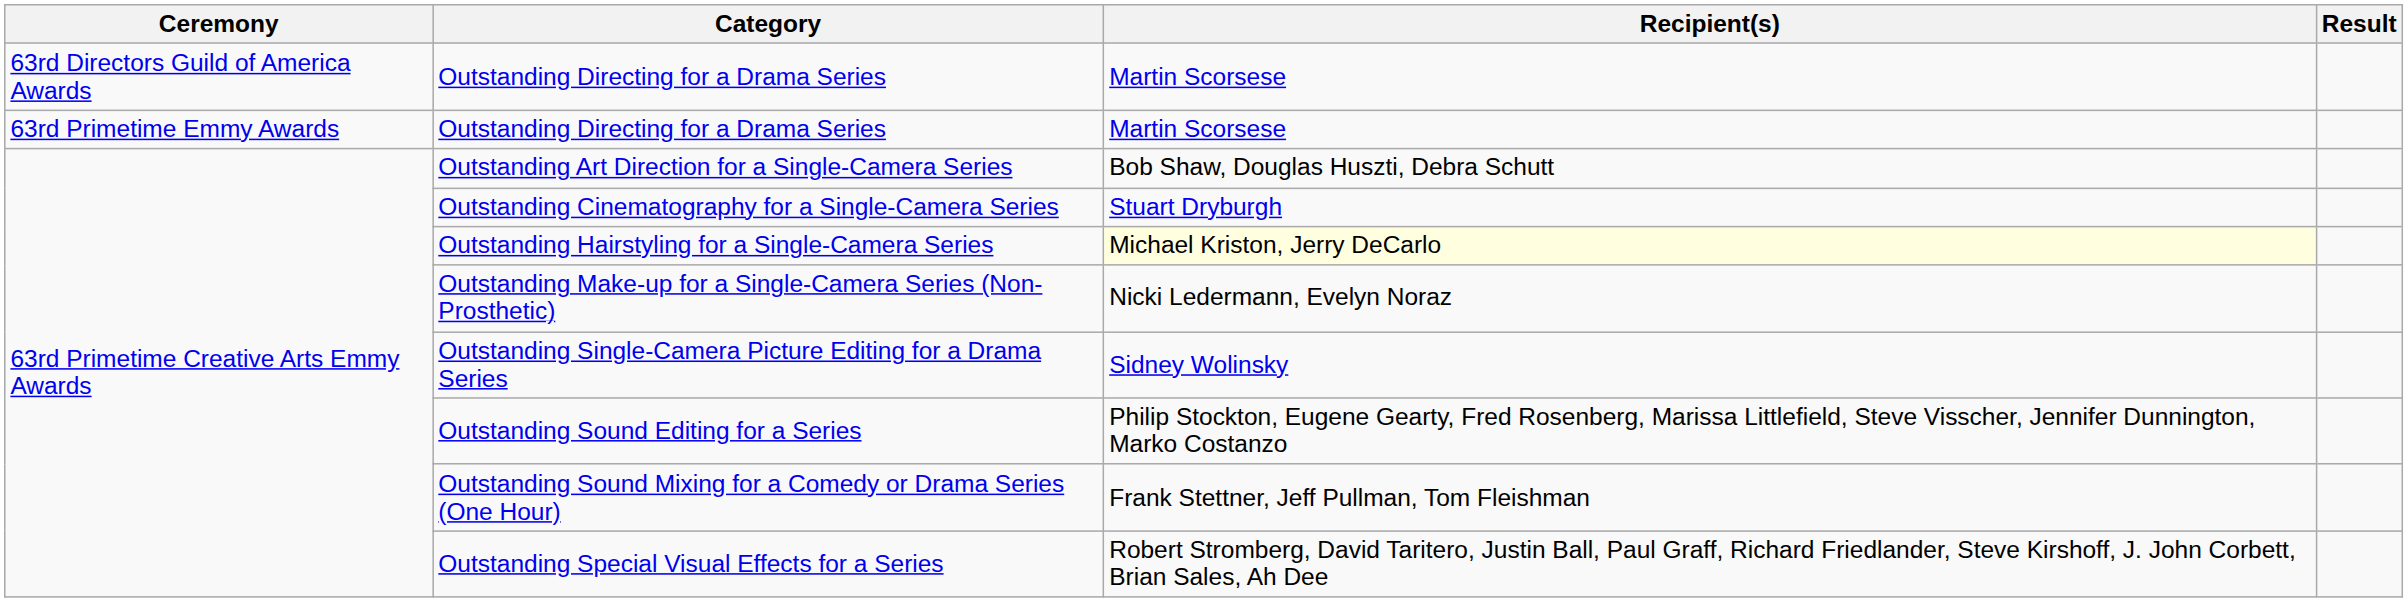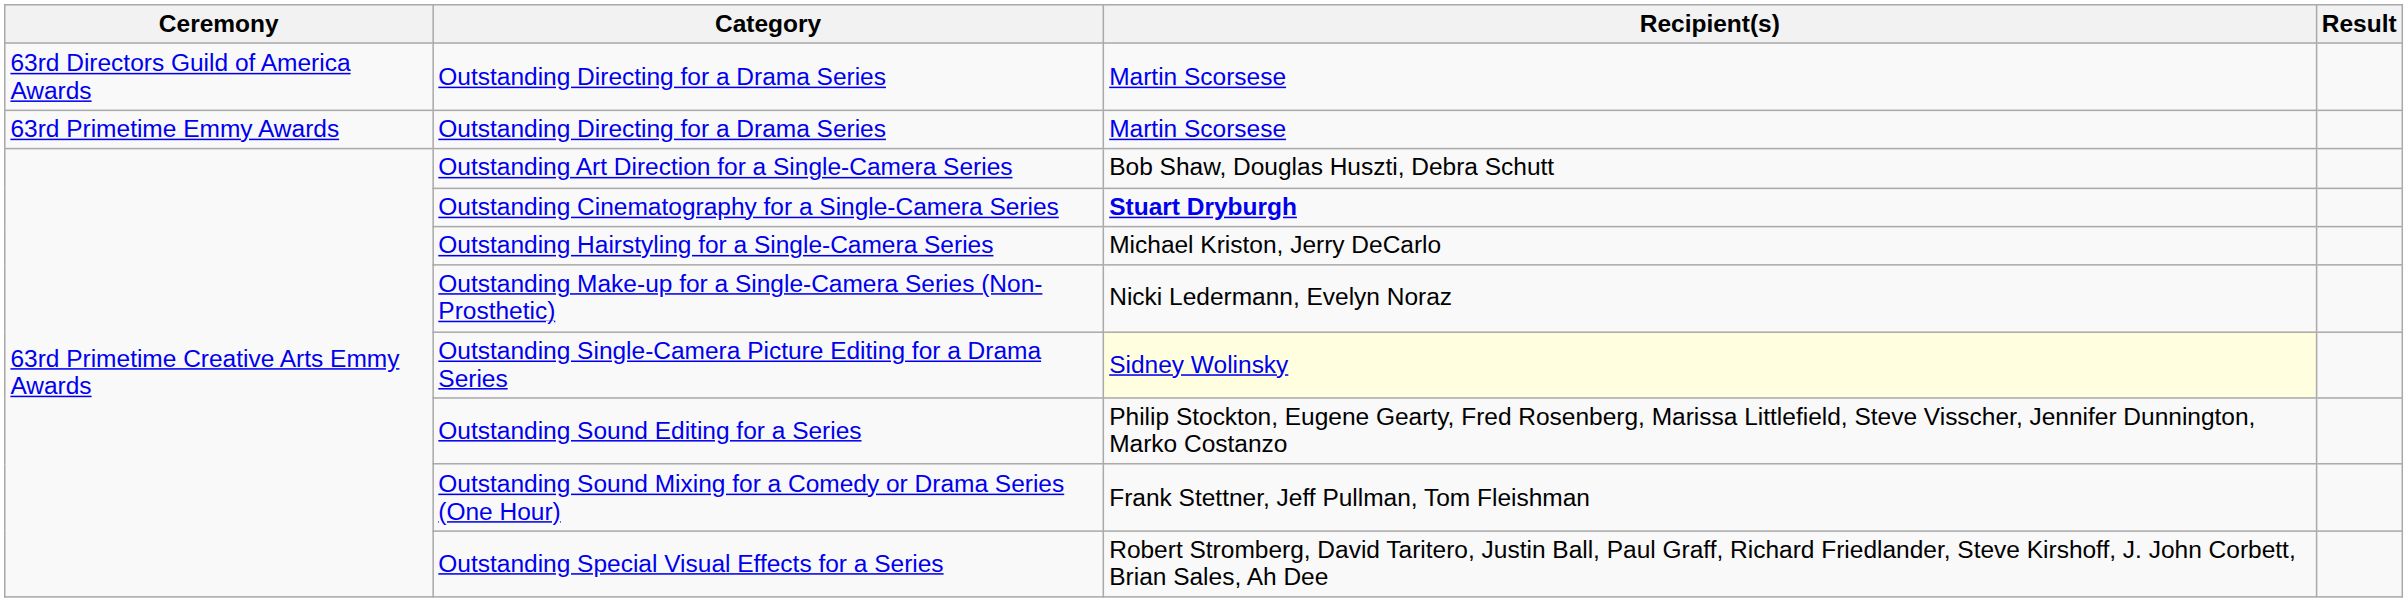(1196, 206) normal -> (1203, 206) bold
(1275, 245) lightyellow background -> (1275, 245) no background
(1199, 364) no background -> (1199, 364) lightyellow background
